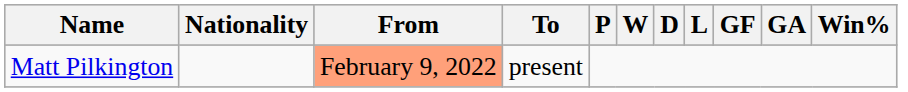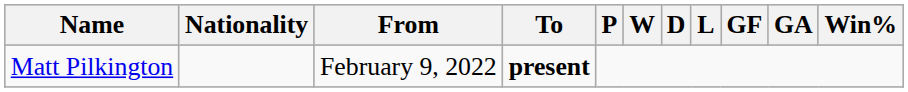(408, 65) lightsalmon background -> (408, 65) no background
(546, 65) normal -> (549, 65) bold
